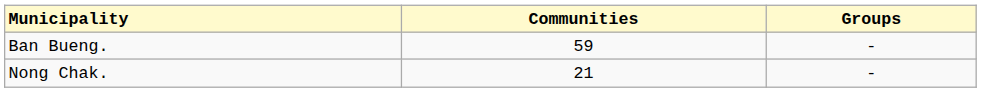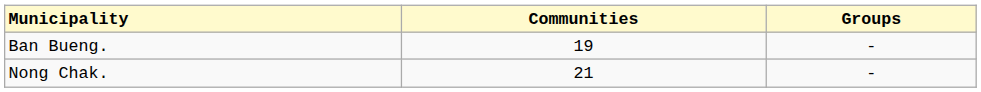(583, 46) 59 -> (583, 46) 19
